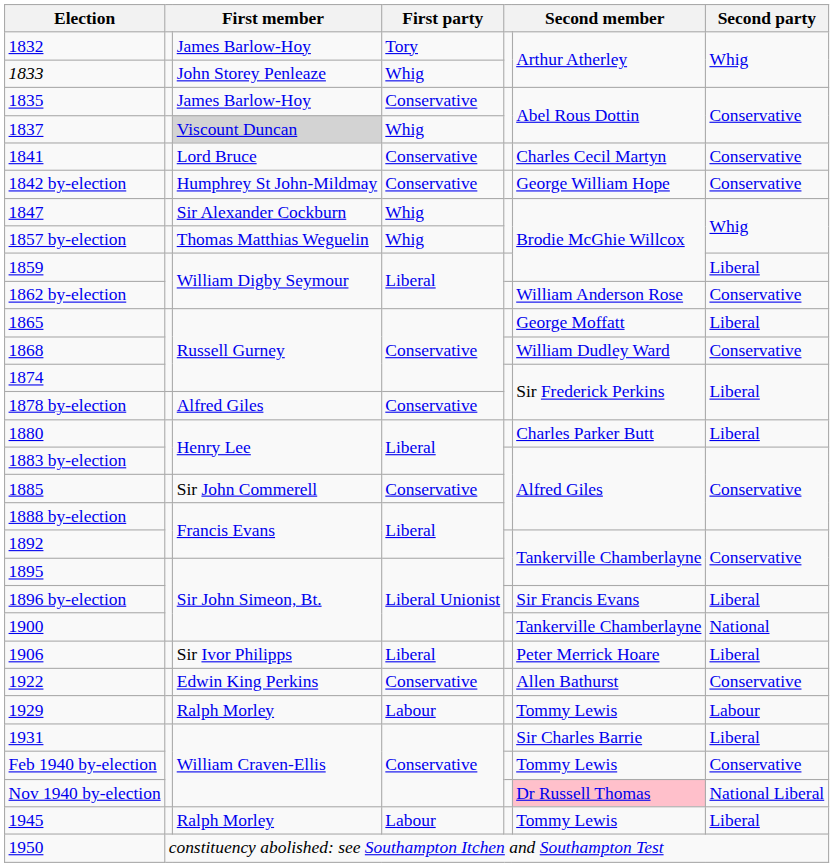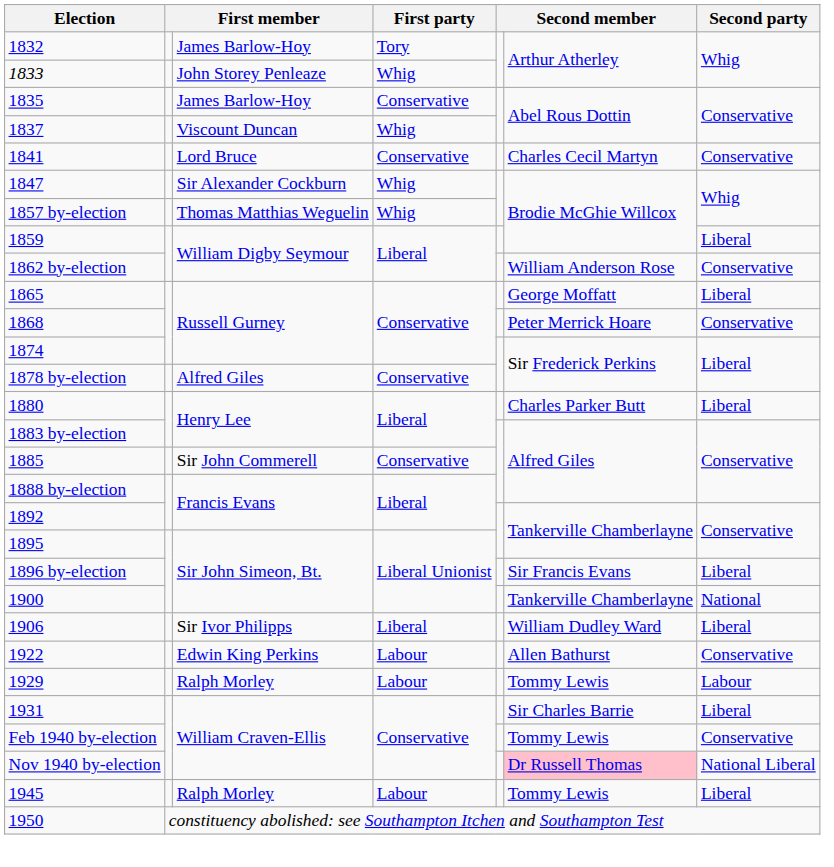(237, 128) lightgrey background -> (237, 128) no background
- row: (67, 184)
(593, 350) William Dudley Ward -> (579, 322) Peter Merrick Hoare
(588, 654) Peter Merrick Hoare -> (584, 626) William Dudley Ward
(431, 682) Conservative -> (402, 654) Labour
